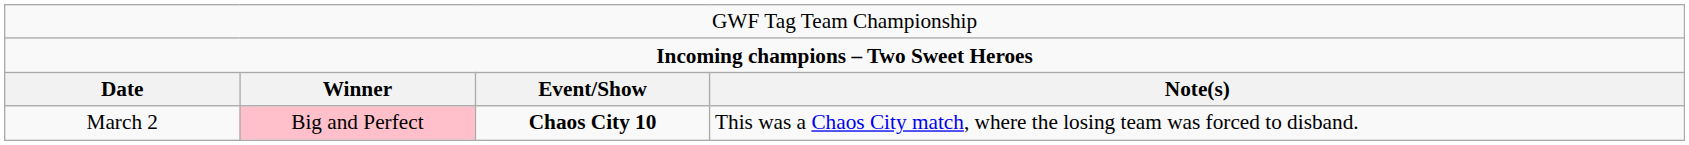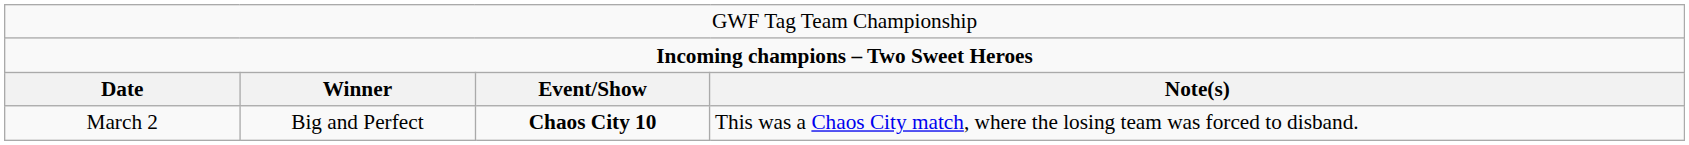(357, 122) pink background -> (357, 122) no background
